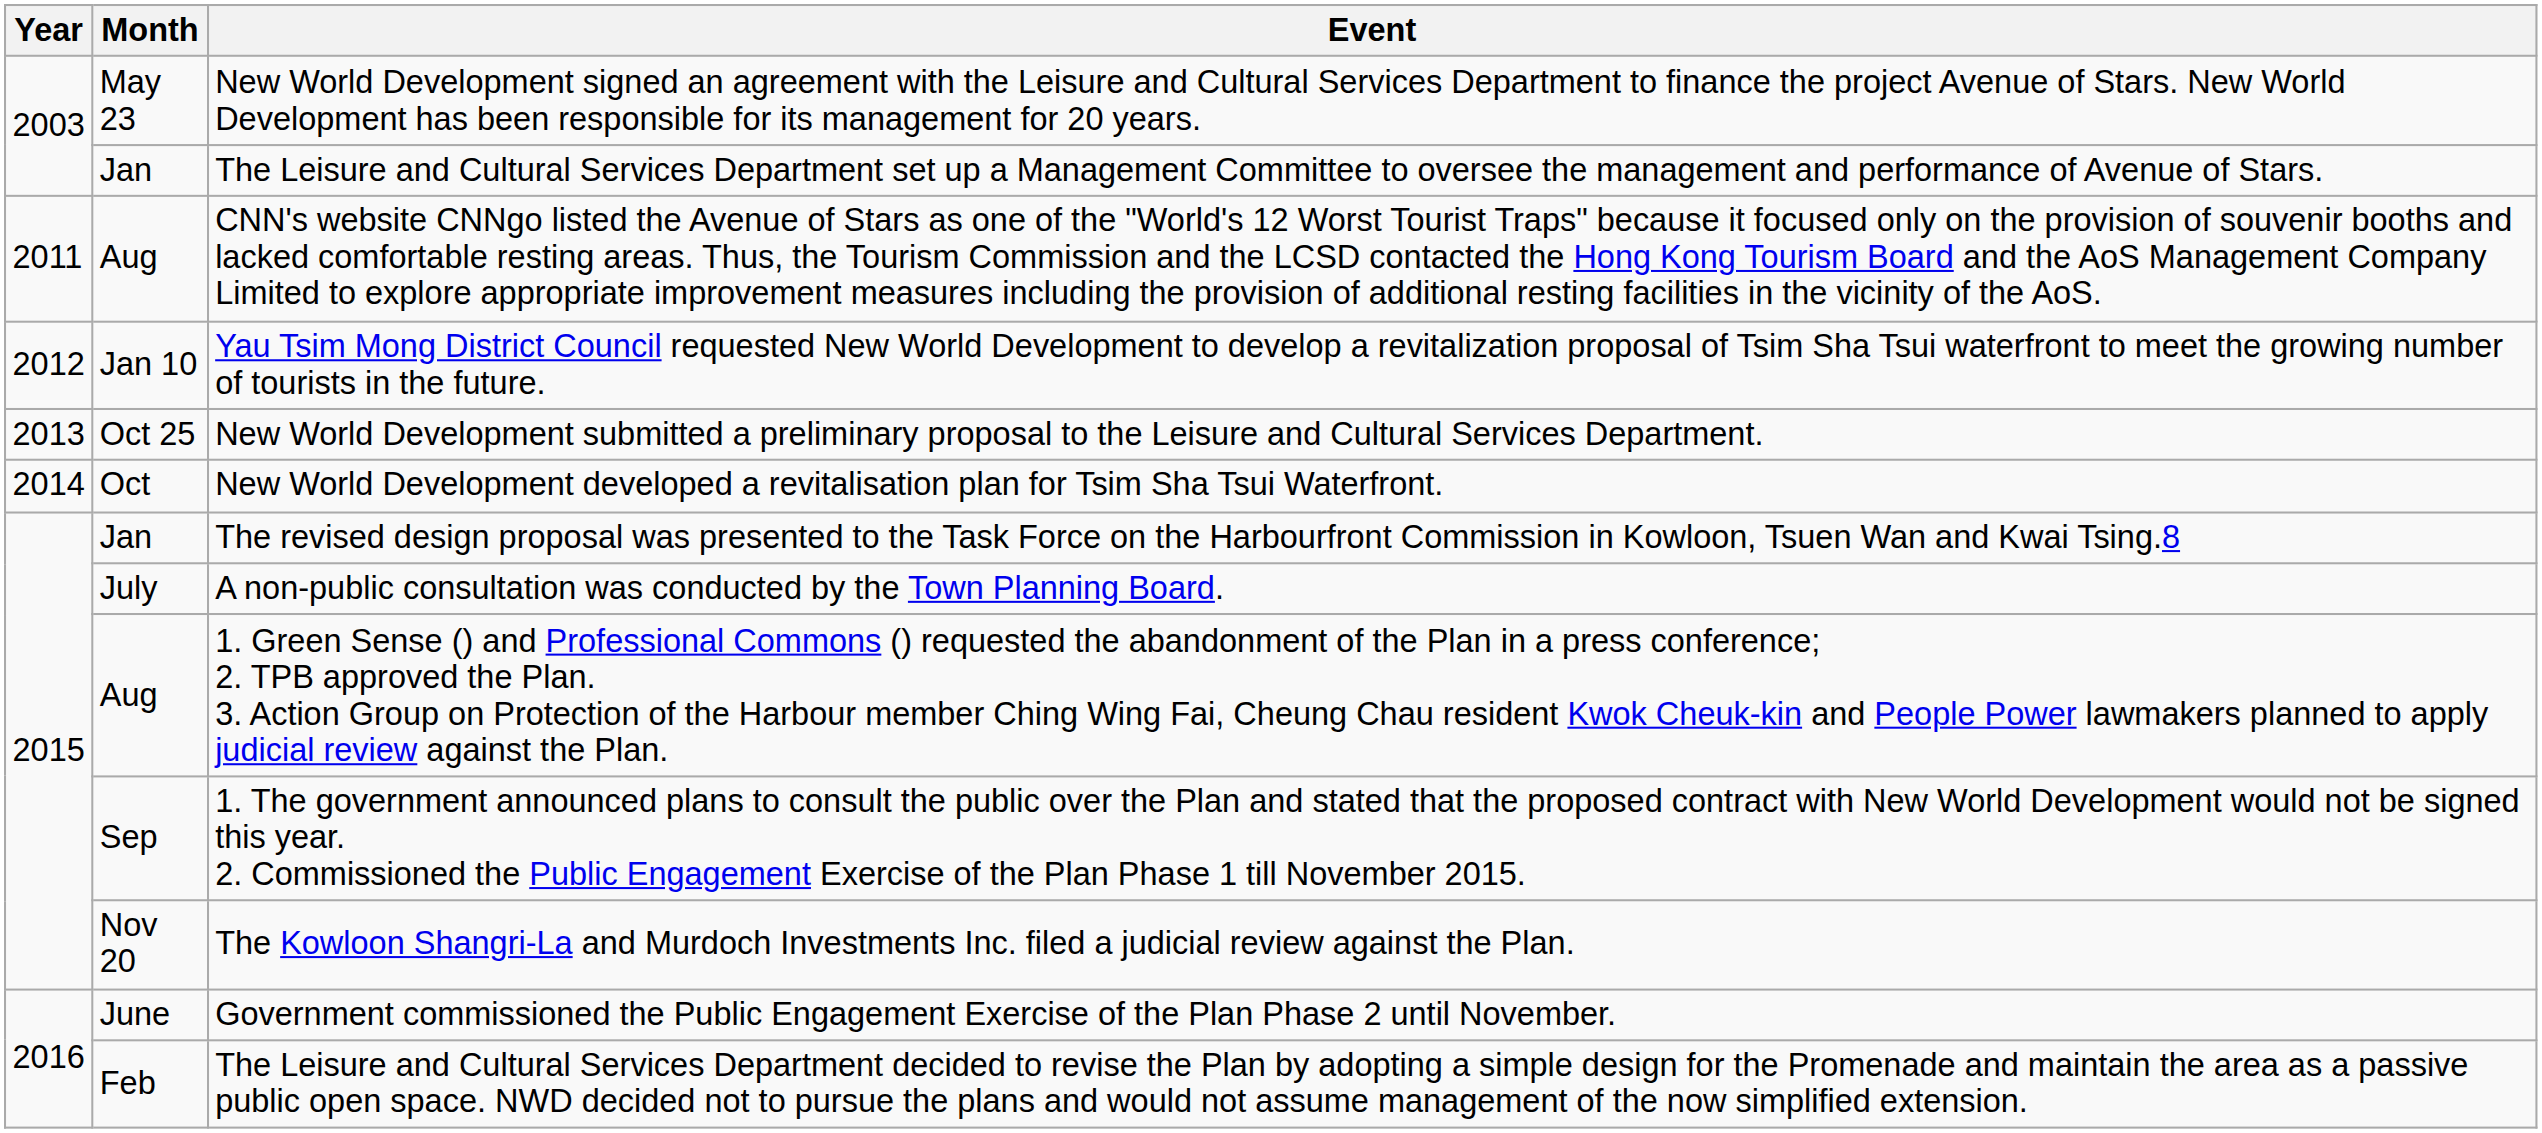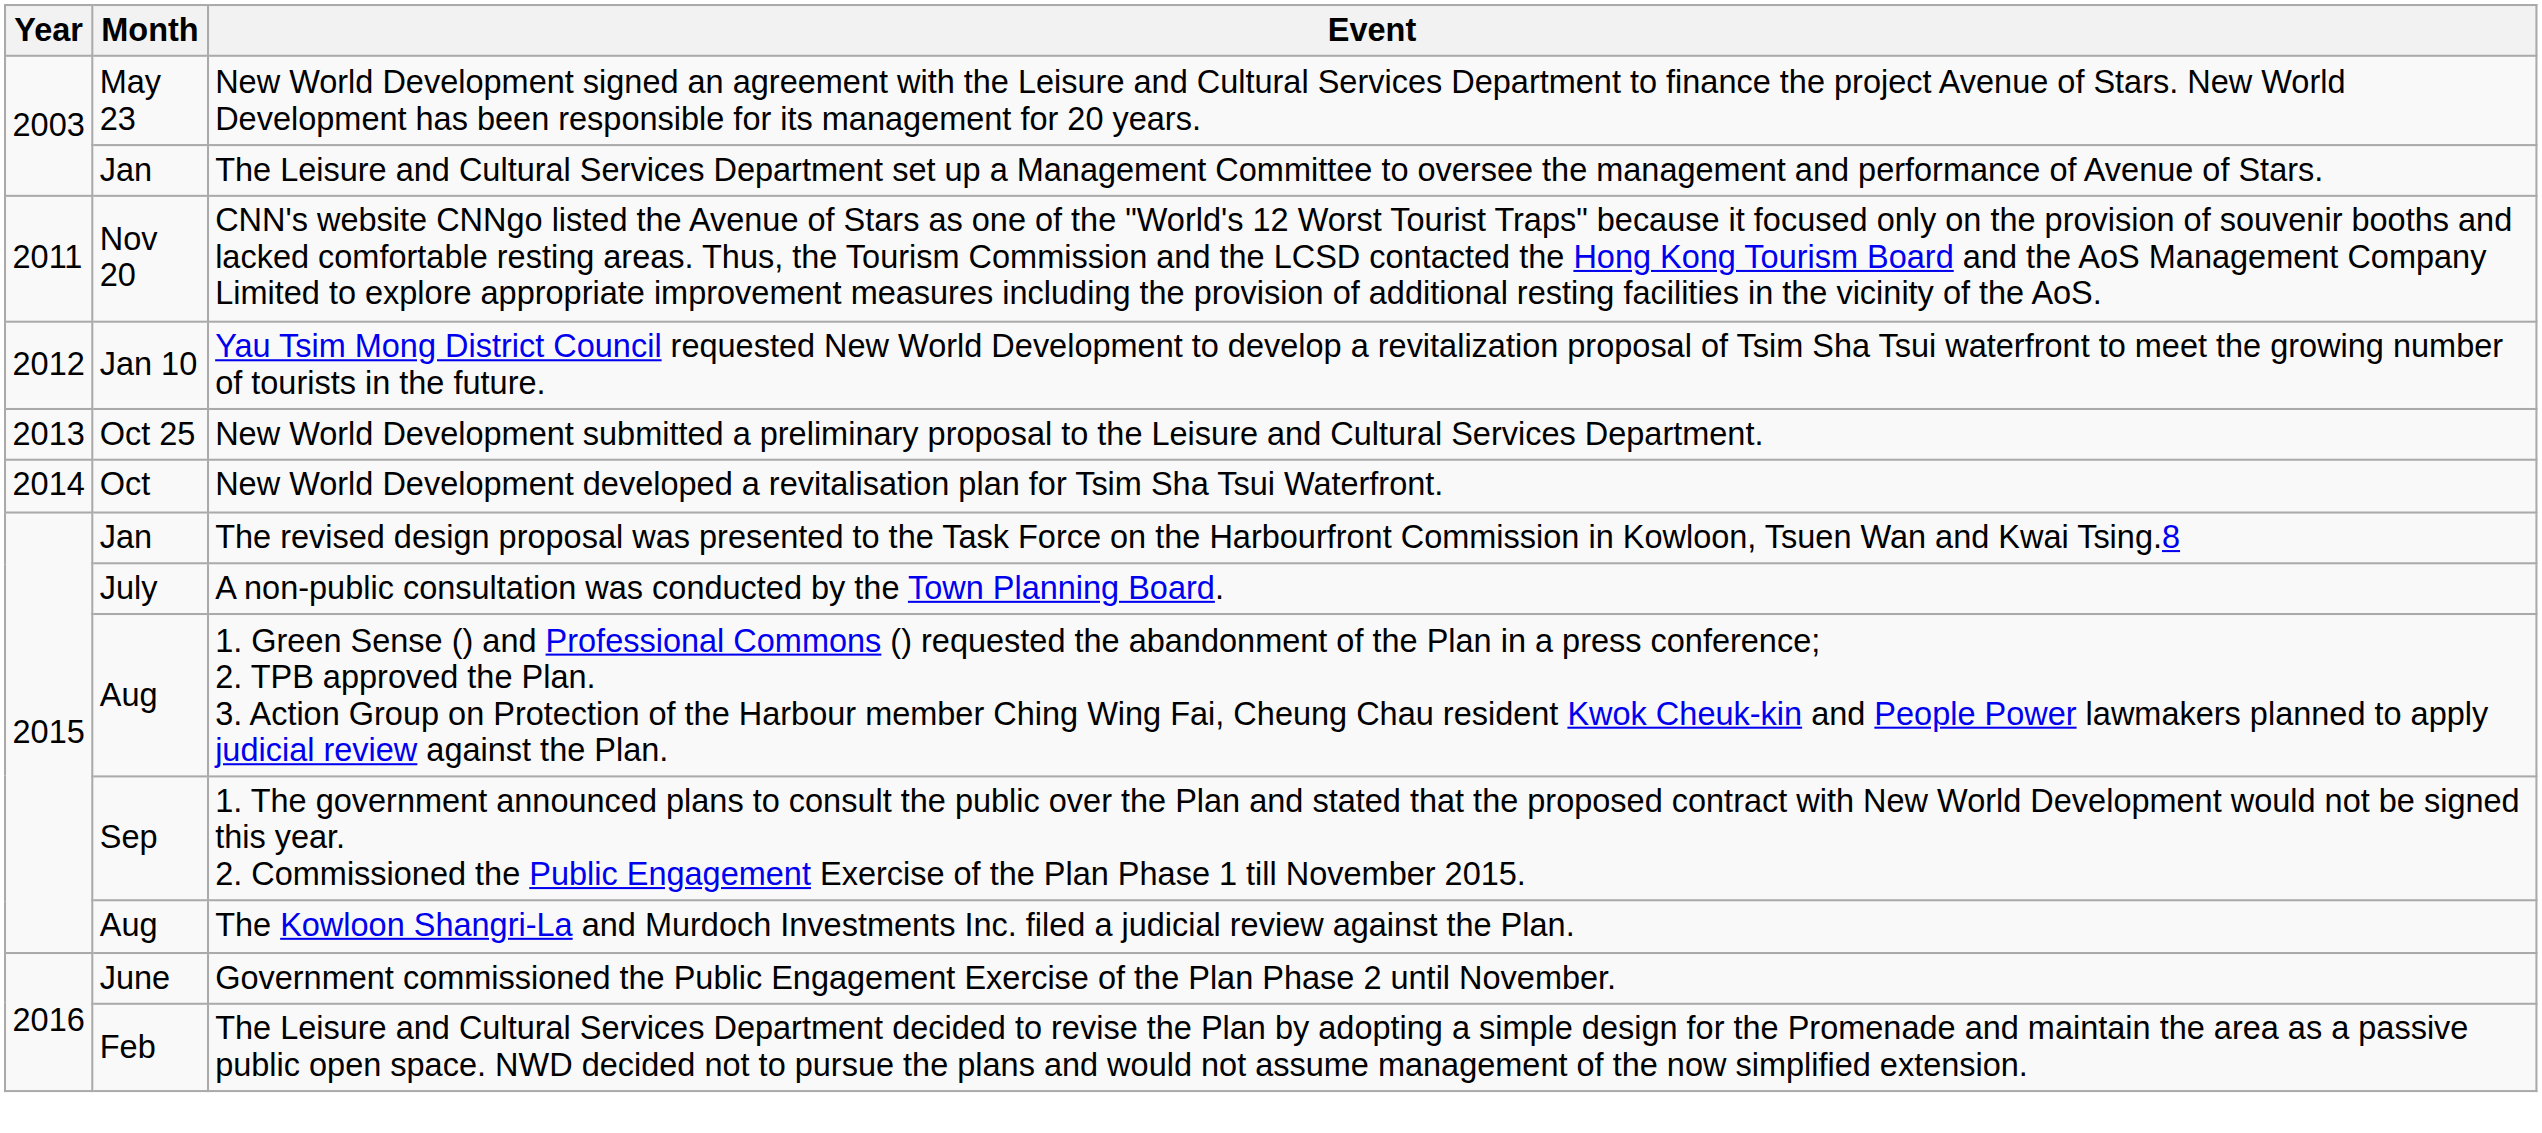(129, 257) Aug -> (129, 257) Nov 20
(129, 944) Nov 20 -> (129, 925) Aug
